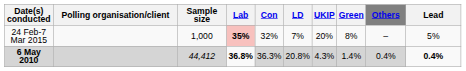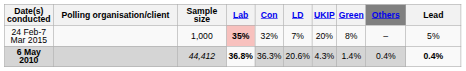(298, 57) 20.8% -> (298, 57) 20.6%
